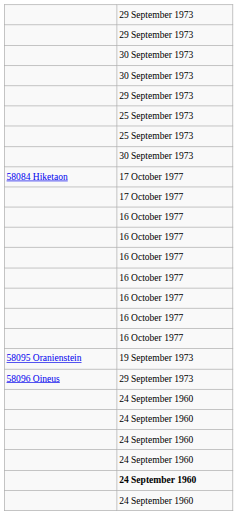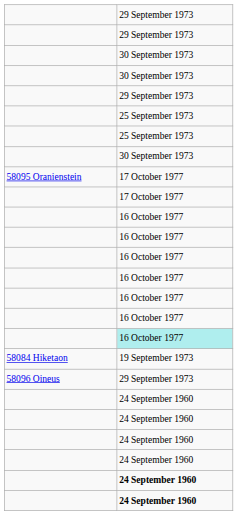(37, 176) 58084 Hiketaon -> (44, 176) 58095 Oranienstein
(151, 338) no background -> (151, 338) paleturquoise background
(44, 358) 58095 Oranienstein -> (37, 358) 58084 Hiketaon
(156, 500) normal -> (158, 500) bold
